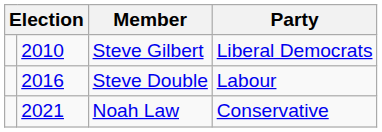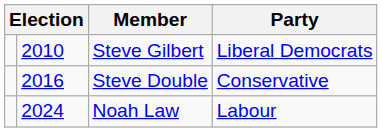(247, 80) Labour -> (273, 80) Conservative
(43, 111) 2021 -> (43, 111) 2024
(273, 111) Conservative -> (247, 111) Labour
